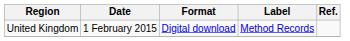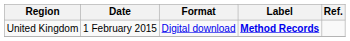(277, 28) normal -> (280, 28) bold
